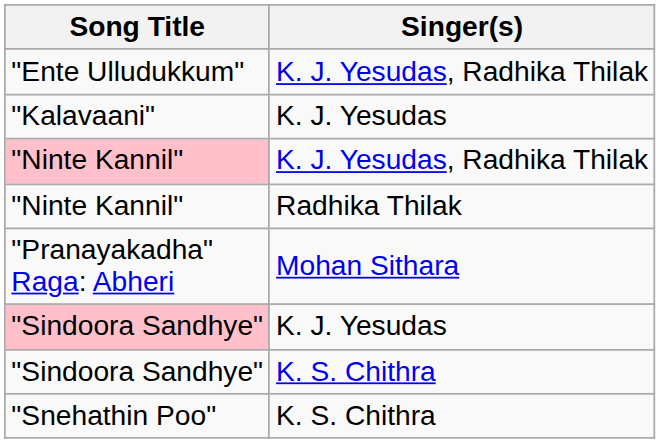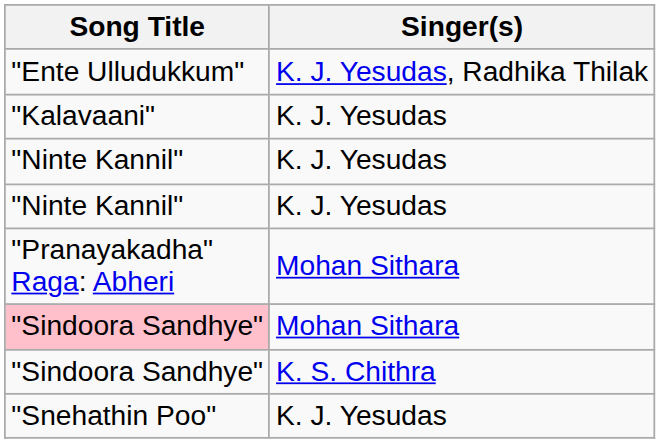(97, 160) pink background -> (97, 160) no background
(462, 160) K. J. Yesudas, Radhika Thilak -> (361, 160) K. J. Yesudas
(369, 205) Radhika Thilak -> (361, 205) K. J. Yesudas
(361, 326) K. J. Yesudas -> (368, 326) Mohan Sithara
(356, 415) K. S. Chithra -> (361, 415) K. J. Yesudas
